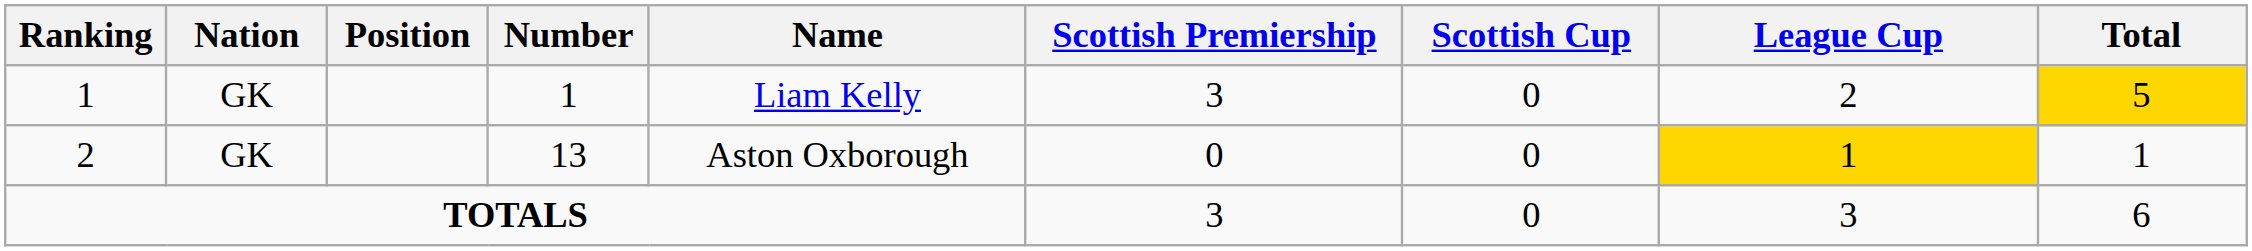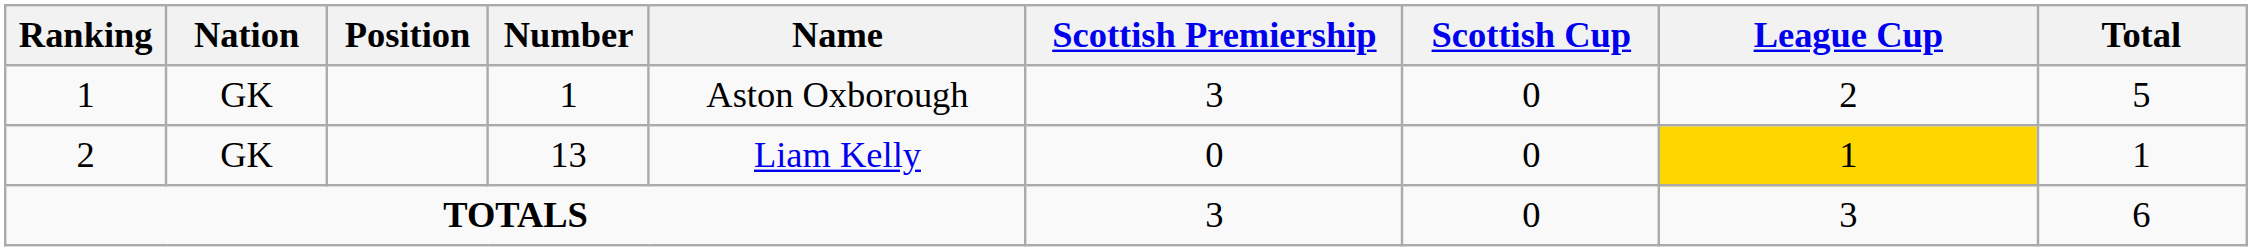(837, 94) Liam Kelly -> (837, 94) Aston Oxborough
(2141, 94) gold background -> (2141, 94) no background
(837, 155) Aston Oxborough -> (837, 155) Liam Kelly
